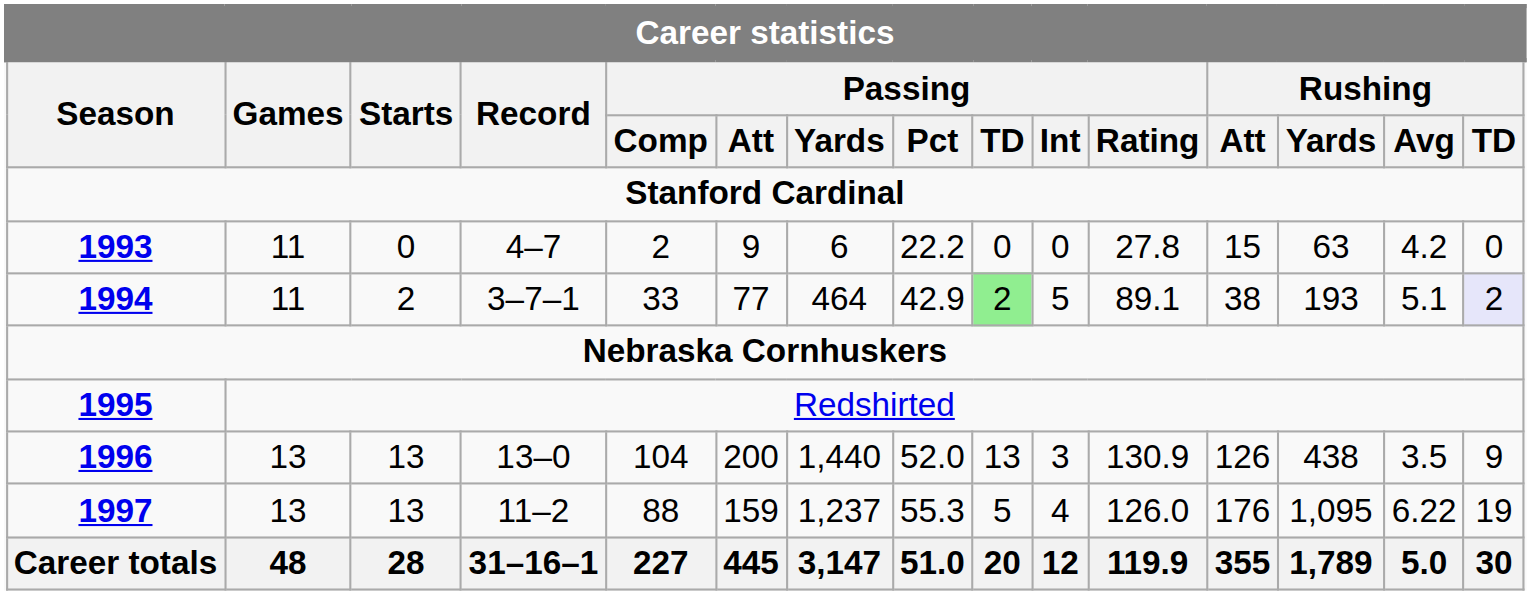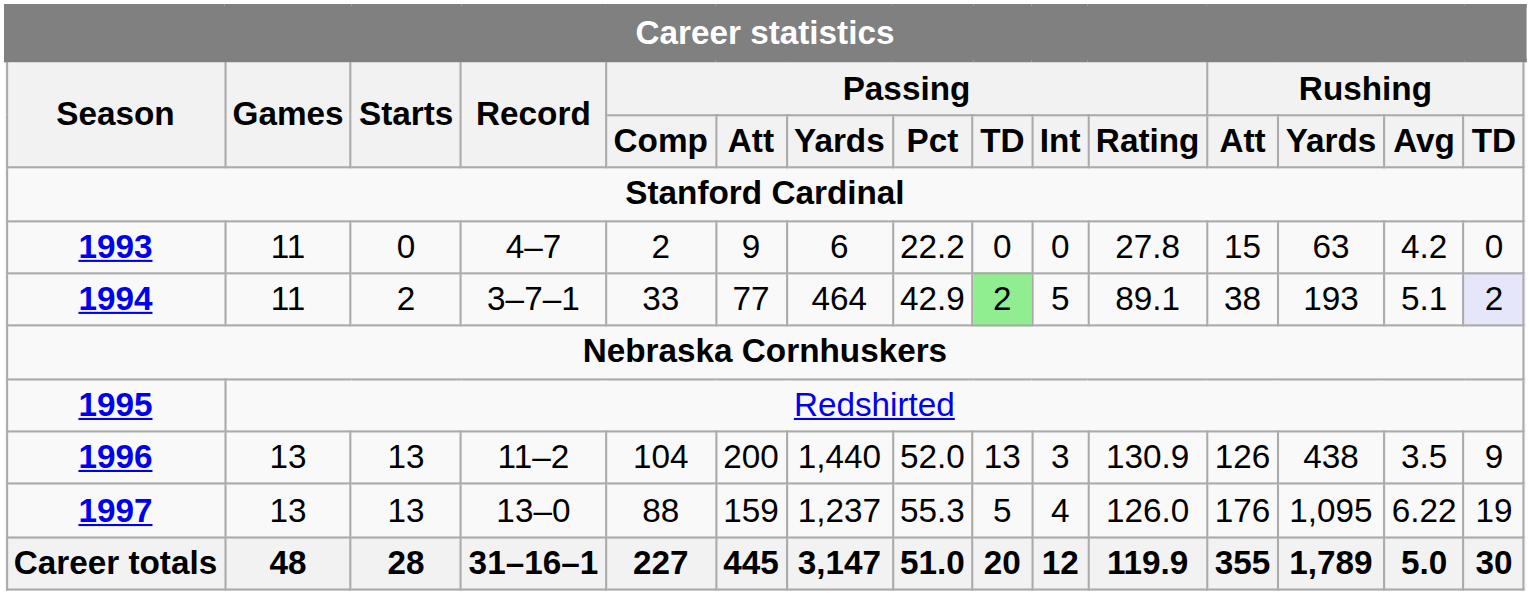(533, 457) 13–0 -> (533, 457) 11–2
(533, 510) 11–2 -> (533, 510) 13–0
